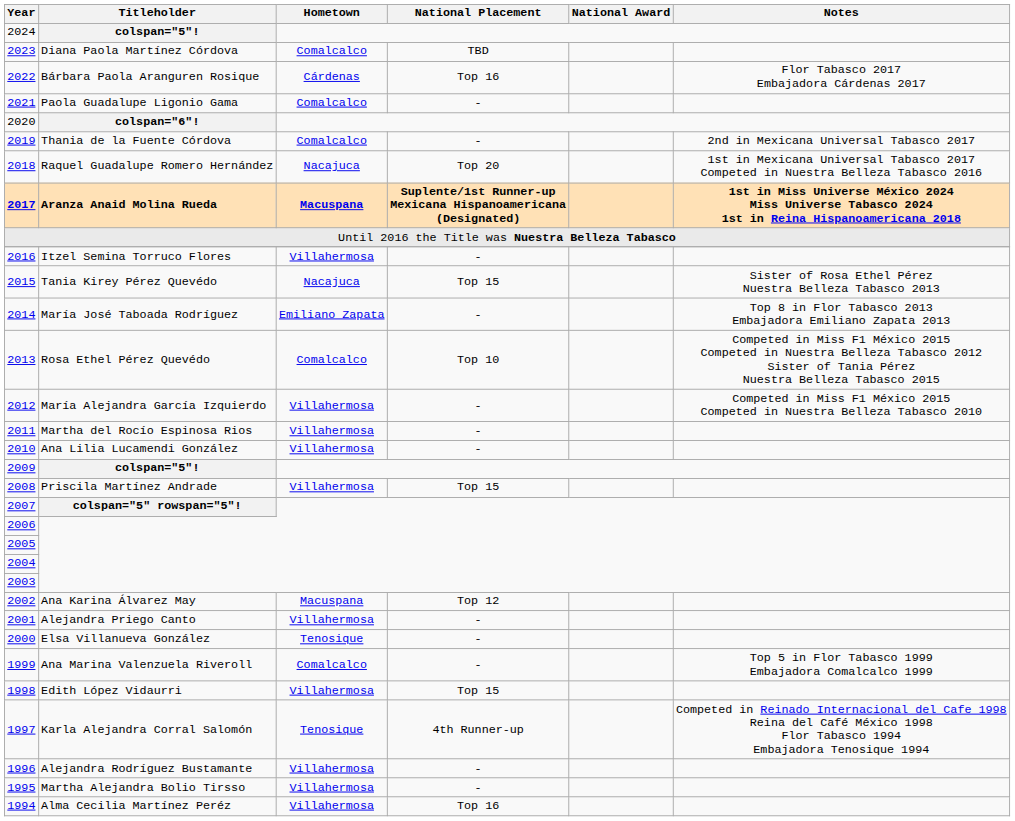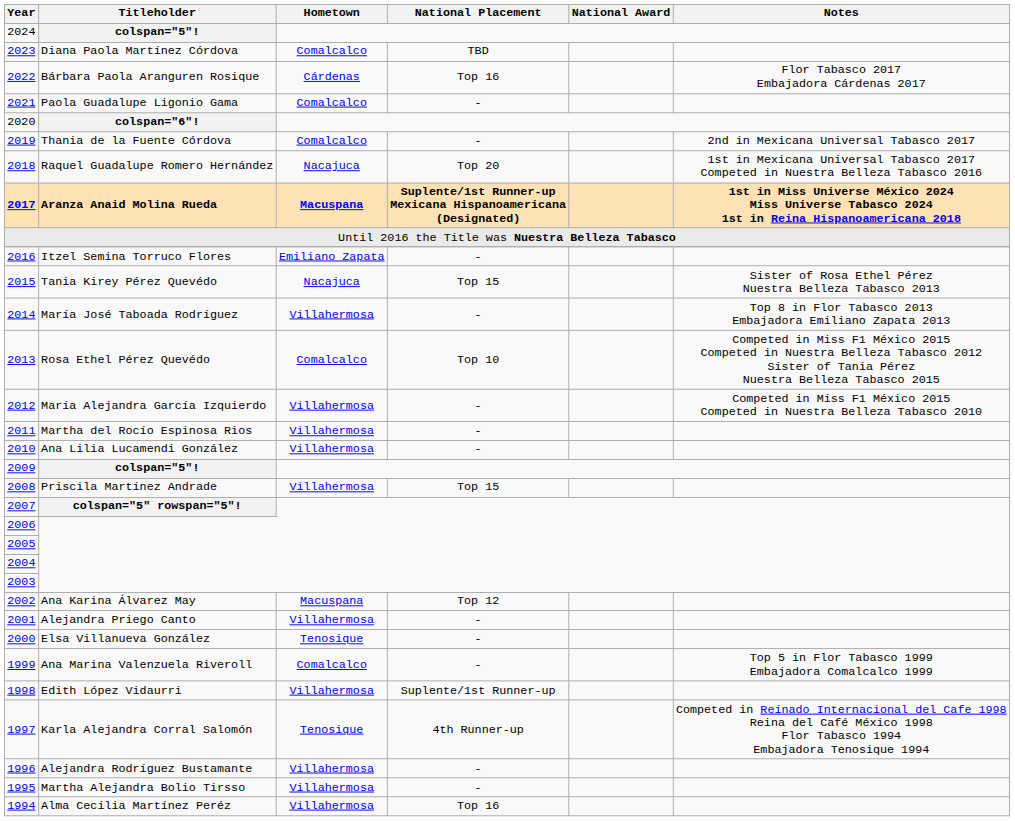(332, 257) Villahermosa -> (332, 257) Emiliano Zapata
(332, 315) Emiliano Zapata -> (332, 315) Villahermosa
(478, 691) Top 15 -> (478, 691) Suplente/1st Runner-up
